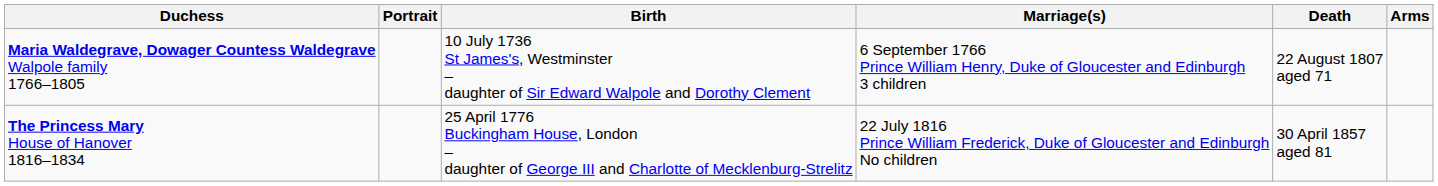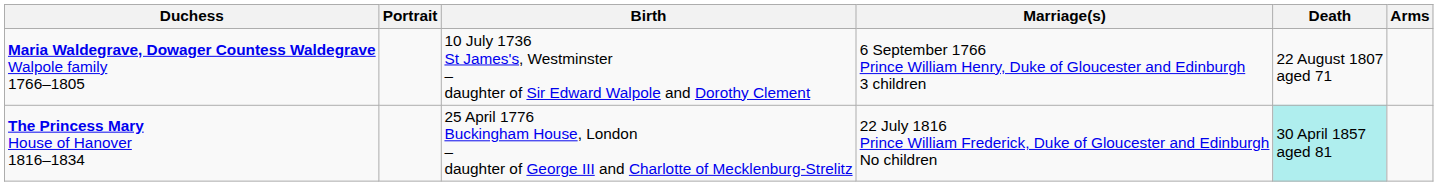(1321, 143) no background -> (1321, 143) paleturquoise background
